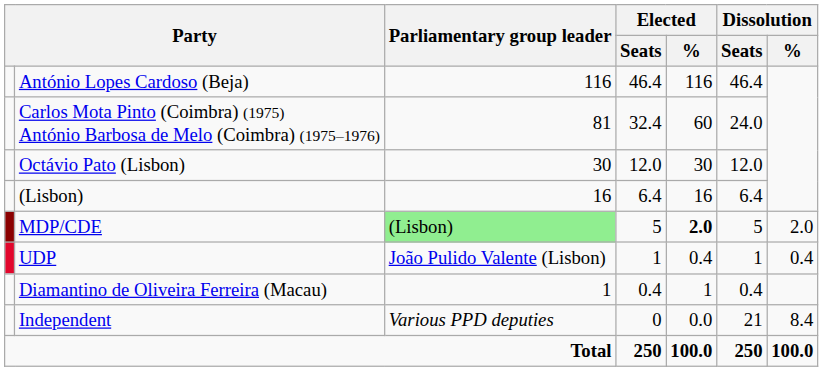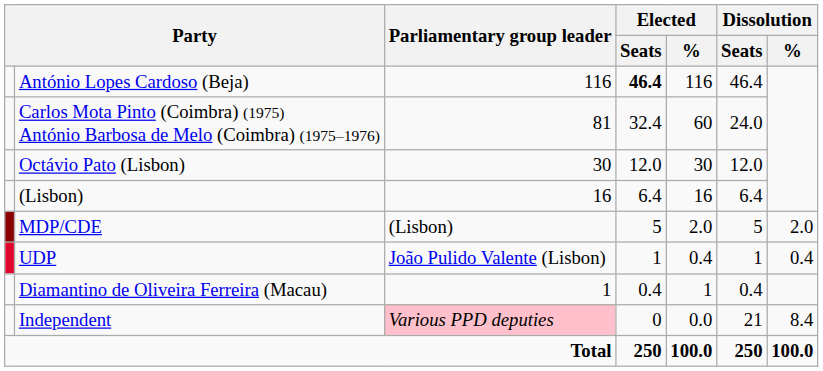(645, 81) normal -> (645, 81) bold
(421, 227) lightgreen background -> (421, 227) no background
(701, 227) bold -> (701, 227) normal
(471, 319) no background -> (471, 319) pink background
